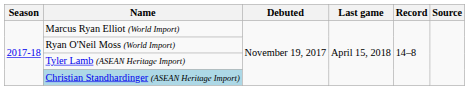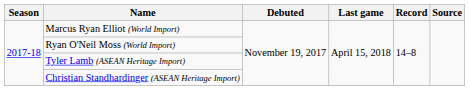(143, 77) lightblue background -> (143, 77) no background
